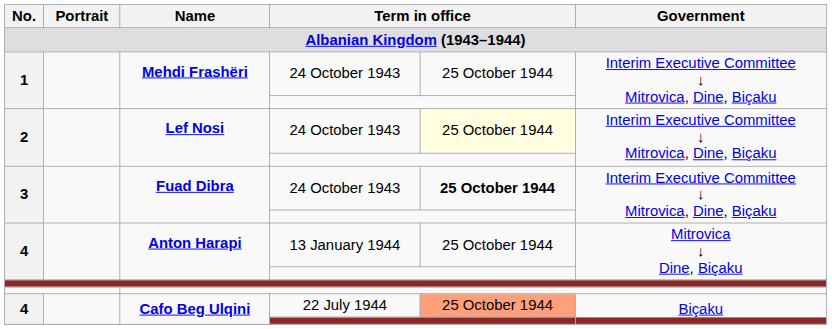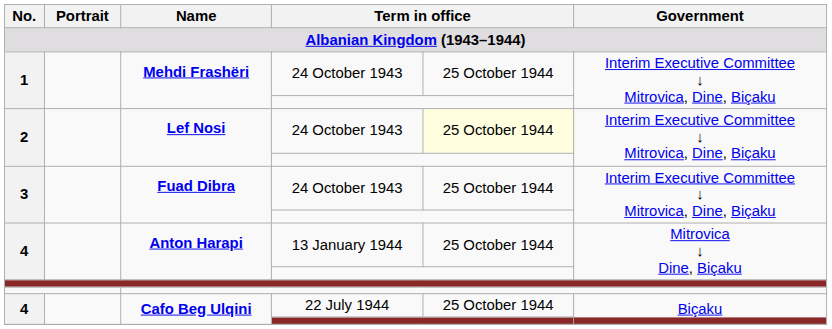(498, 187) bold -> (498, 187) normal
(498, 305) lightsalmon background -> (498, 305) no background
